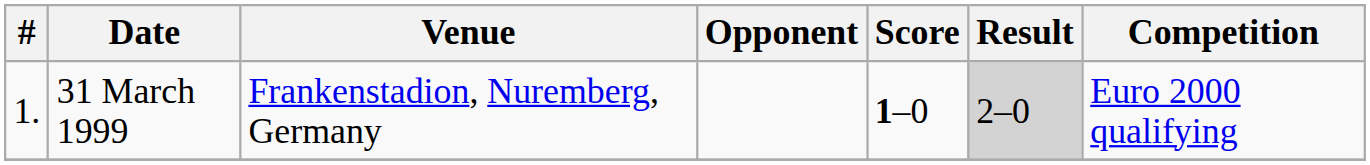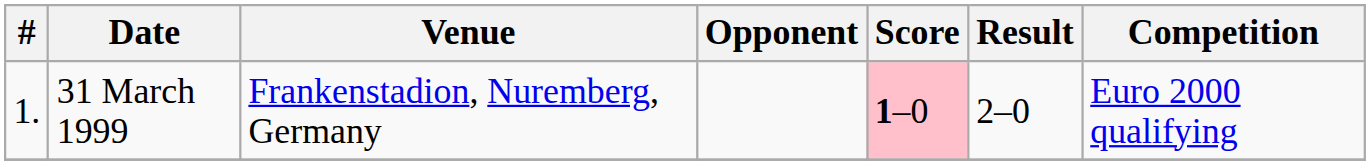(902, 109) no background -> (902, 109) pink background
(1003, 109) lightgrey background -> (1003, 109) no background
